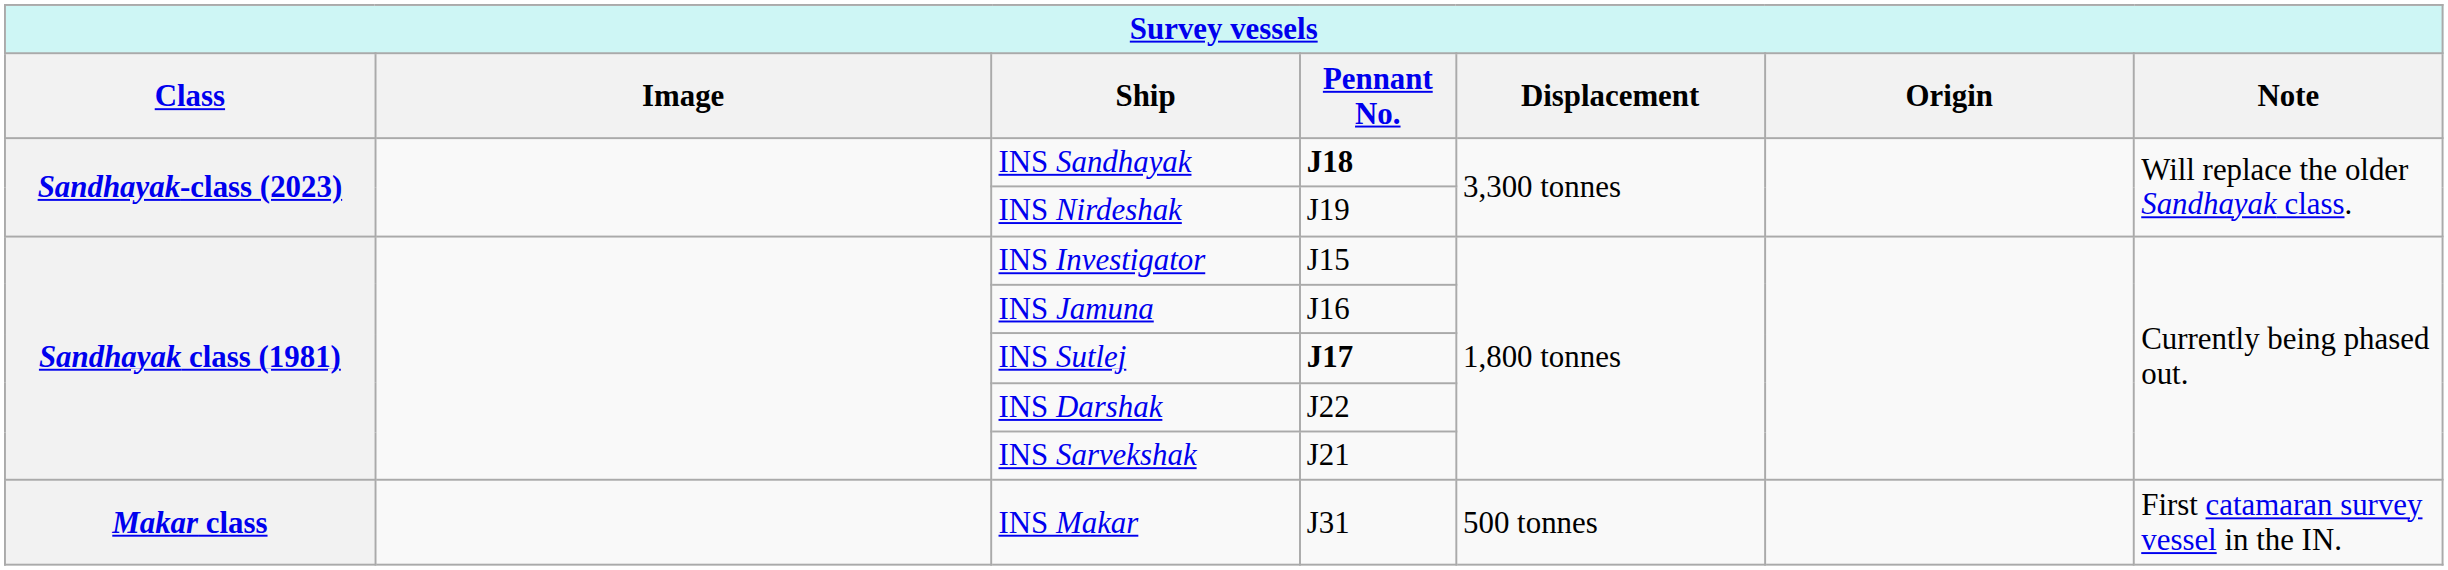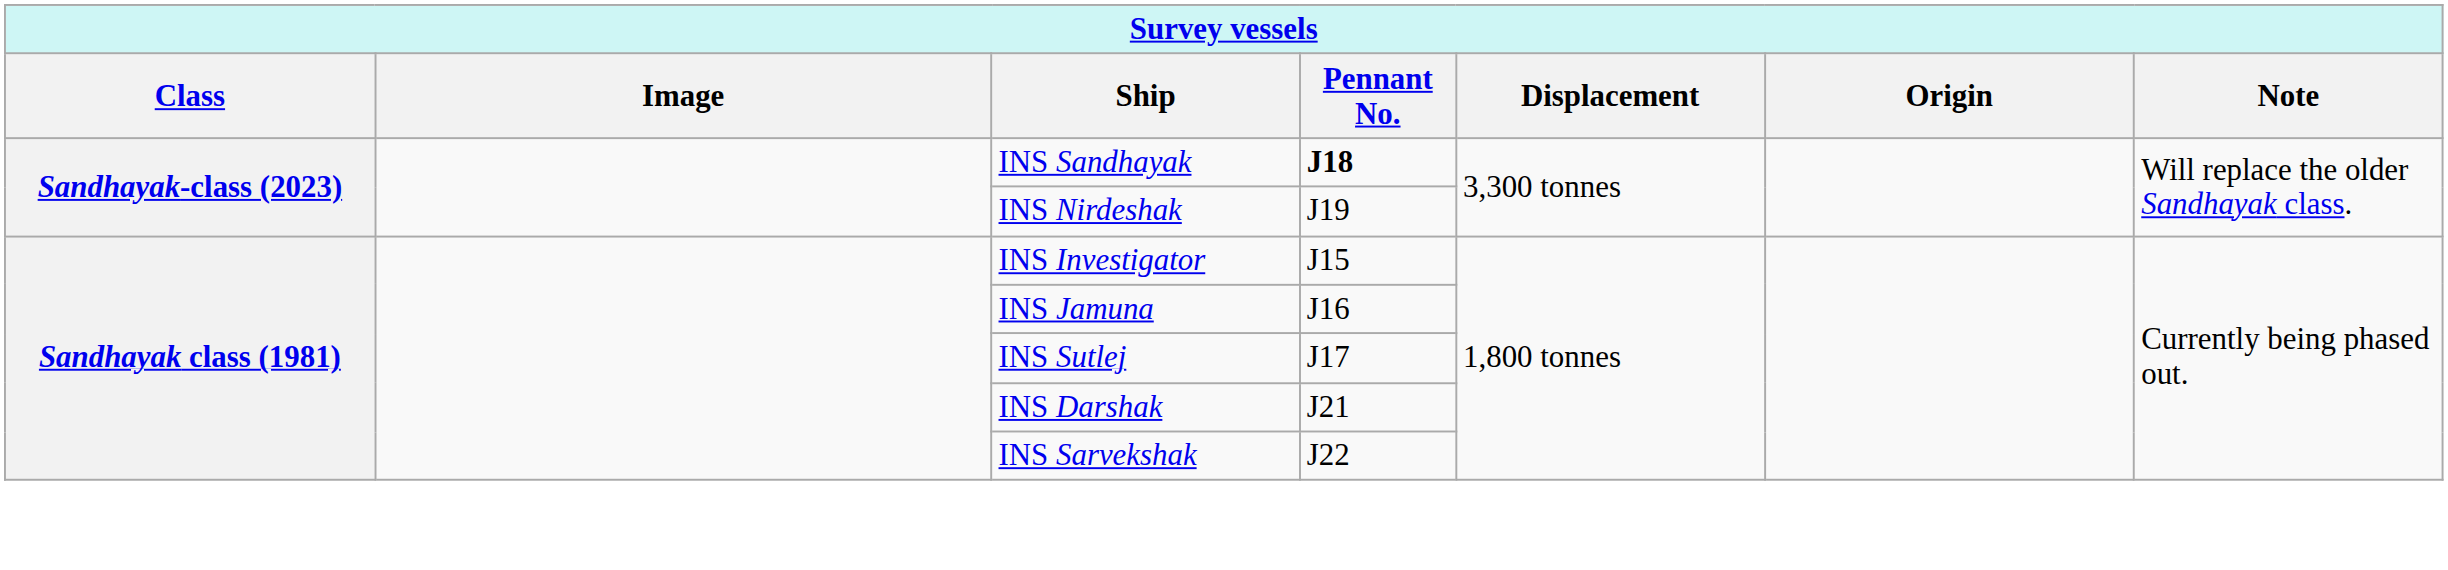(1330, 357) bold -> (1328, 357) normal
(1328, 406) J22 -> (1328, 406) J21
(1328, 455) J21 -> (1328, 455) J22
- row: (1068, 521)
